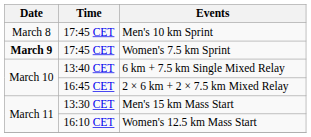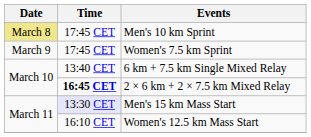(31, 31) no background -> (31, 31) khaki background
(31, 50) bold -> (31, 50) normal
(89, 86) normal -> (90, 86) bold
(89, 104) no background -> (90, 104) lavender background
